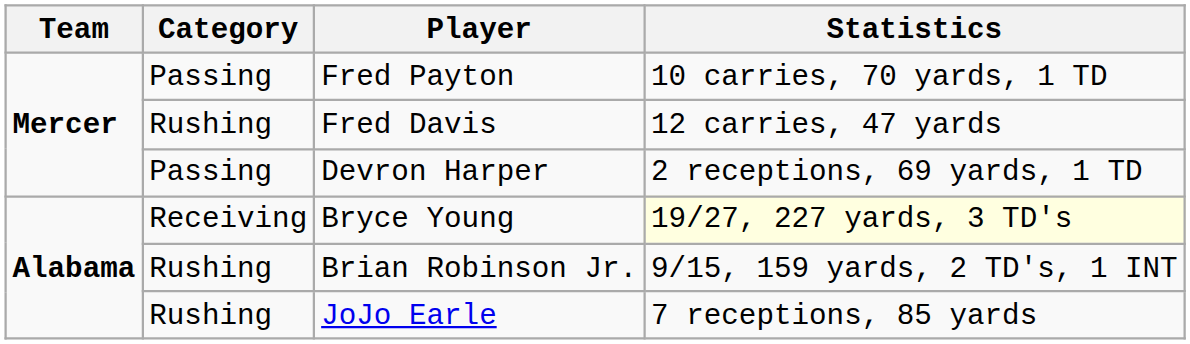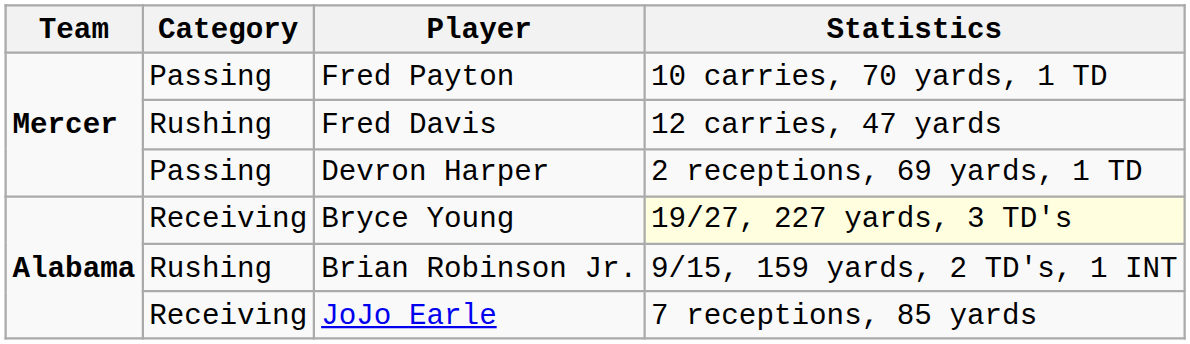(211, 315) Rushing -> (228, 315) Receiving
